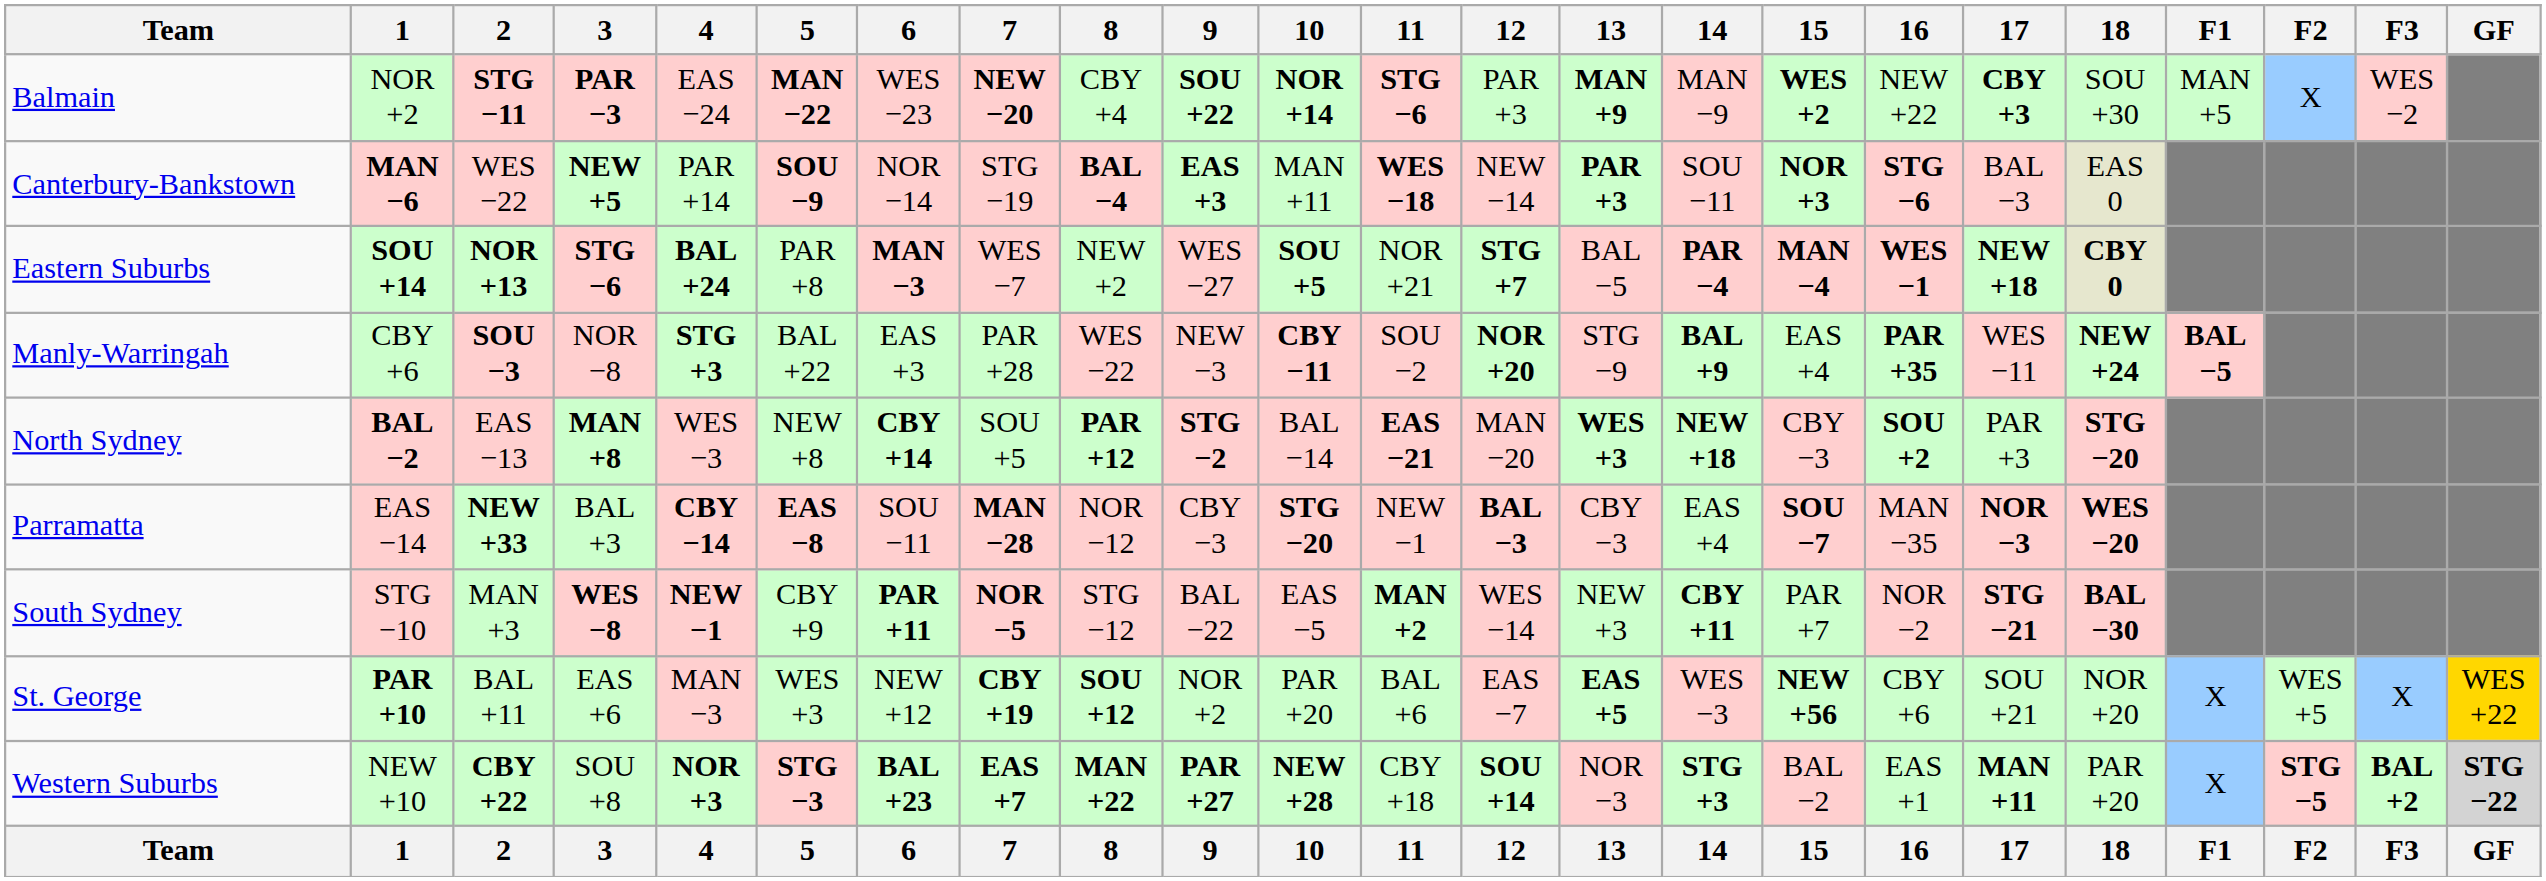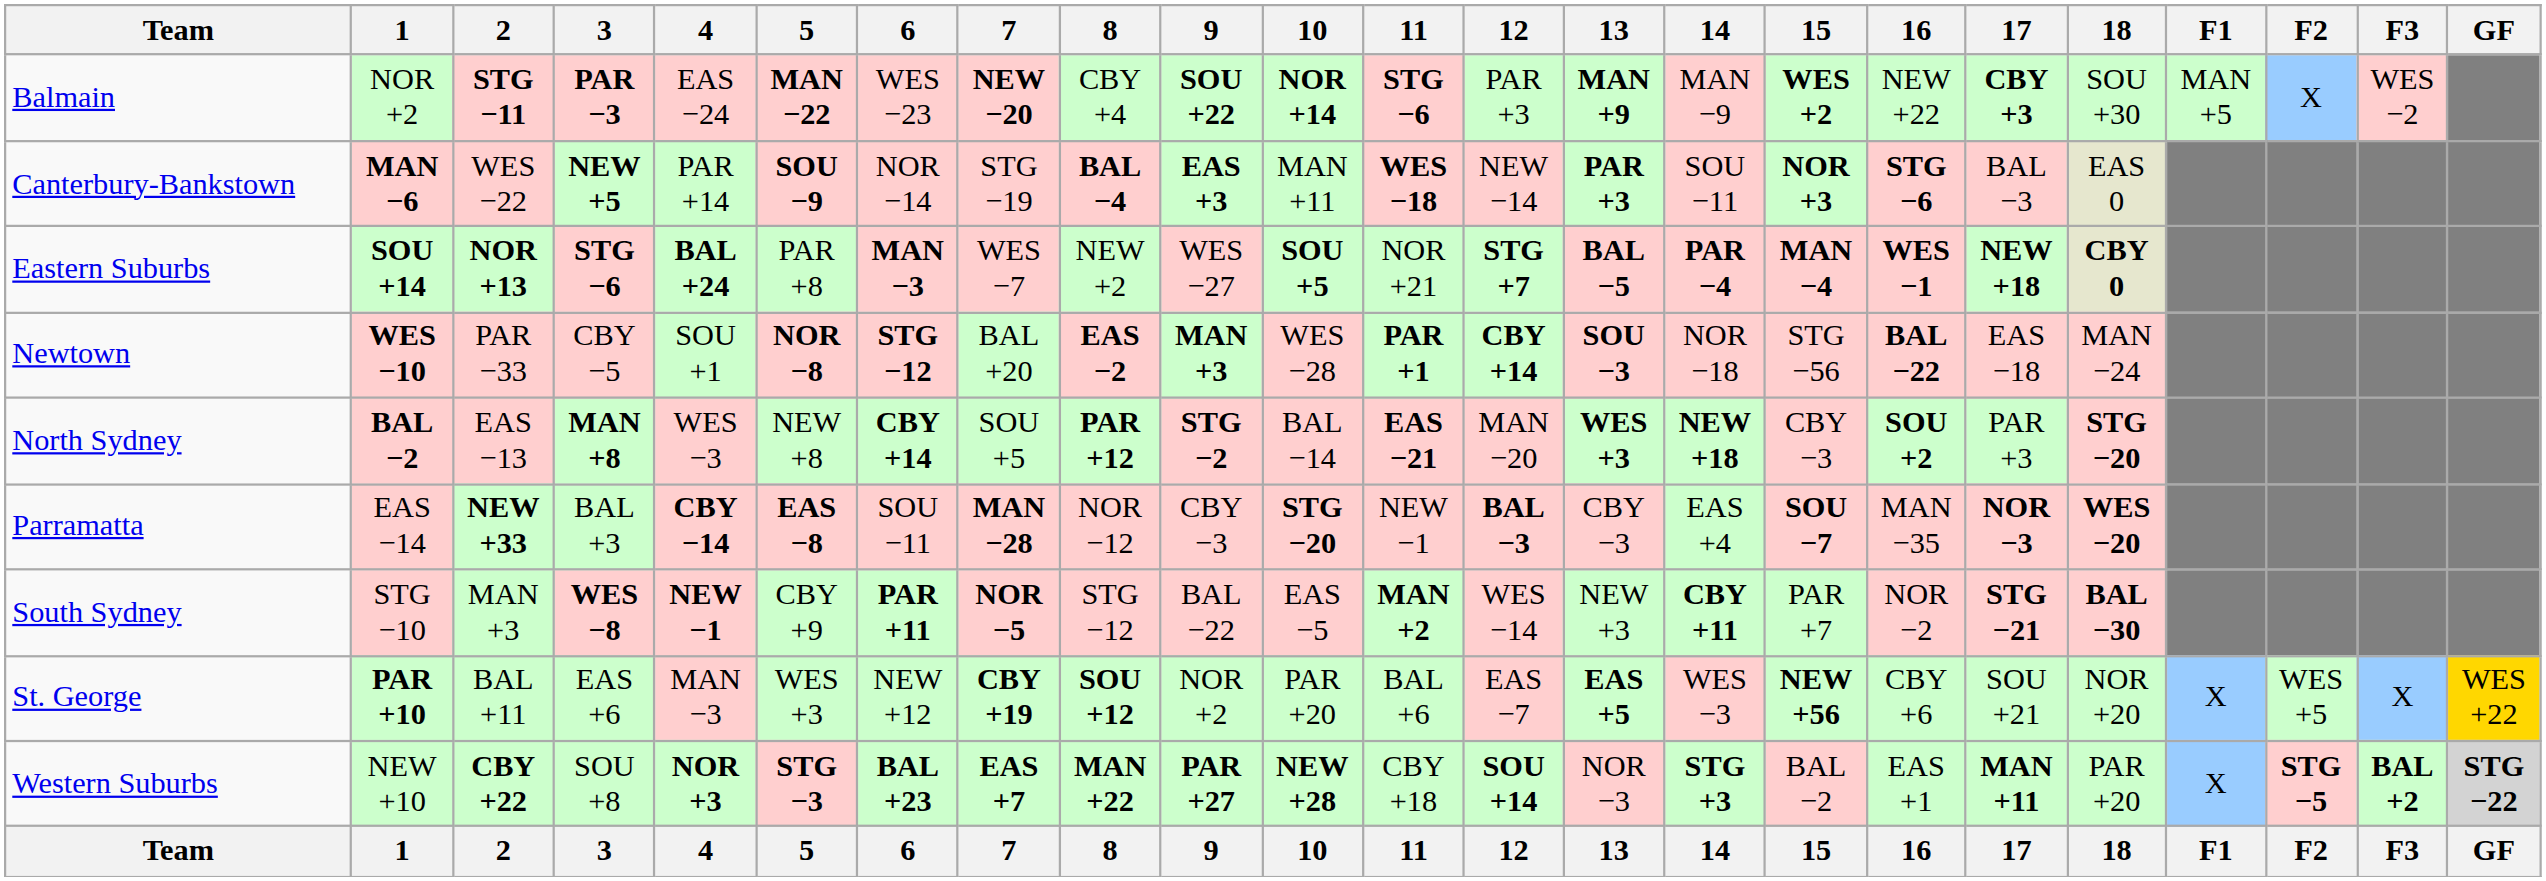(1611, 268) normal -> (1614, 268) bold
- row: (121, 354)
+ row: (71, 354)
